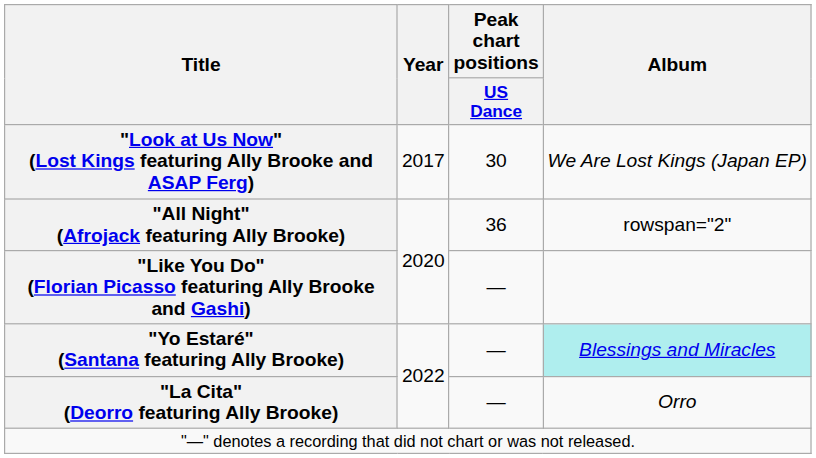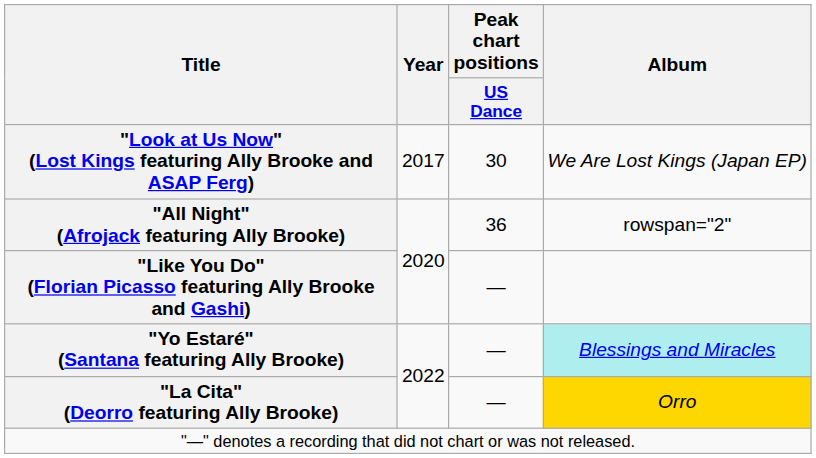(677, 402) no background -> (677, 402) gold background
